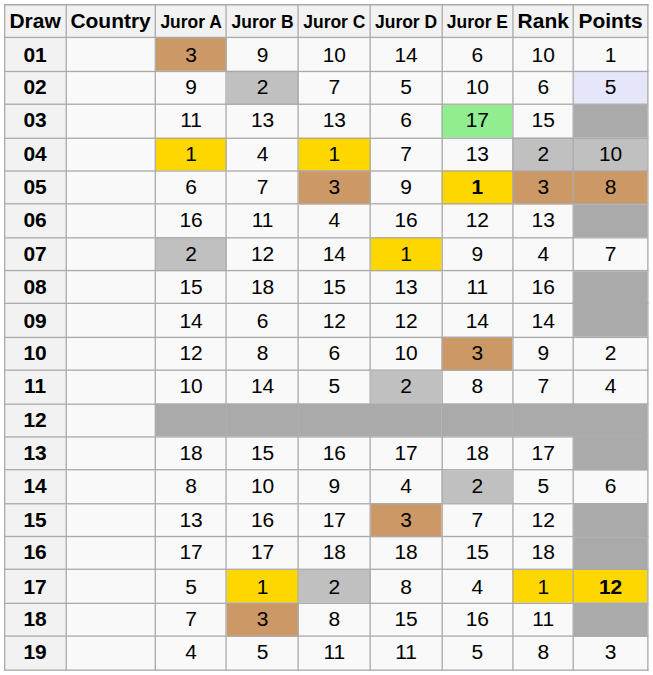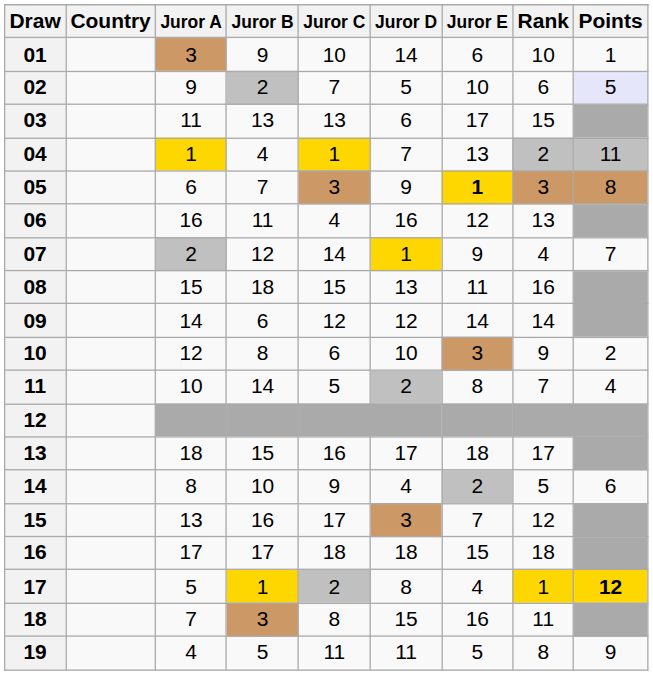(477, 120) lightgreen background -> (477, 120) no background
(611, 154) 10 -> (611, 154) 11
(611, 652) 3 -> (611, 652) 9
